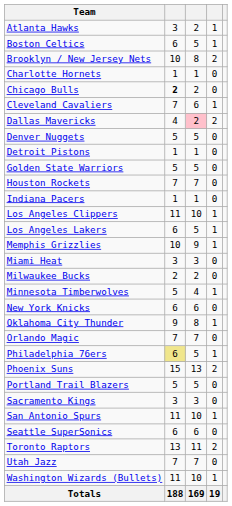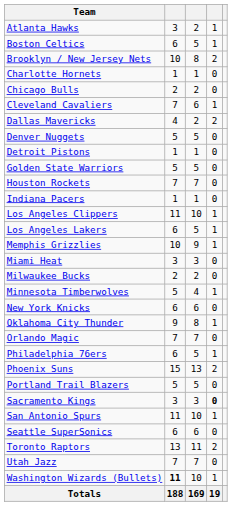(175, 89) bold -> (175, 89) normal
(196, 121) pink background -> (196, 121) no background
(175, 353) khaki background -> (175, 353) no background
(215, 400) normal -> (215, 400) bold
(175, 478) normal -> (175, 478) bold
